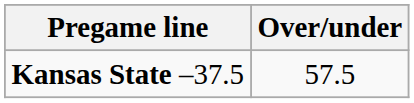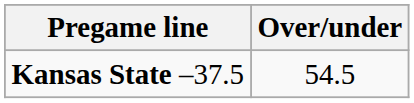(330, 73) 57.5 -> (330, 73) 54.5
